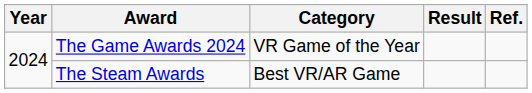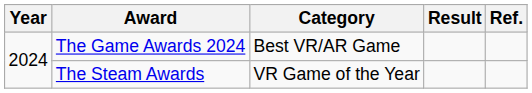(337, 46) VR Game of the Year -> (327, 46) Best VR/AR Game
(327, 74) Best VR/AR Game -> (337, 74) VR Game of the Year
